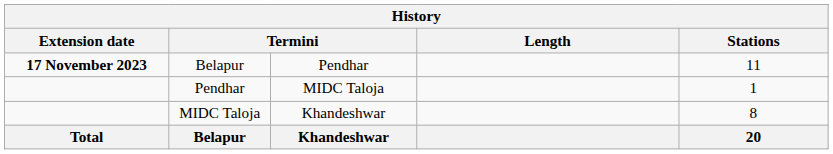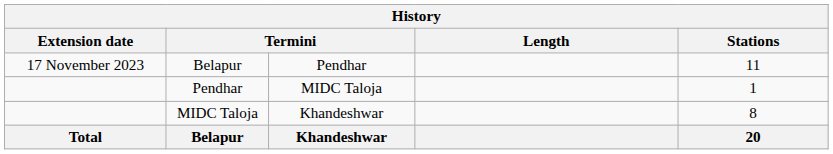(87, 64) bold -> (85, 64) normal
